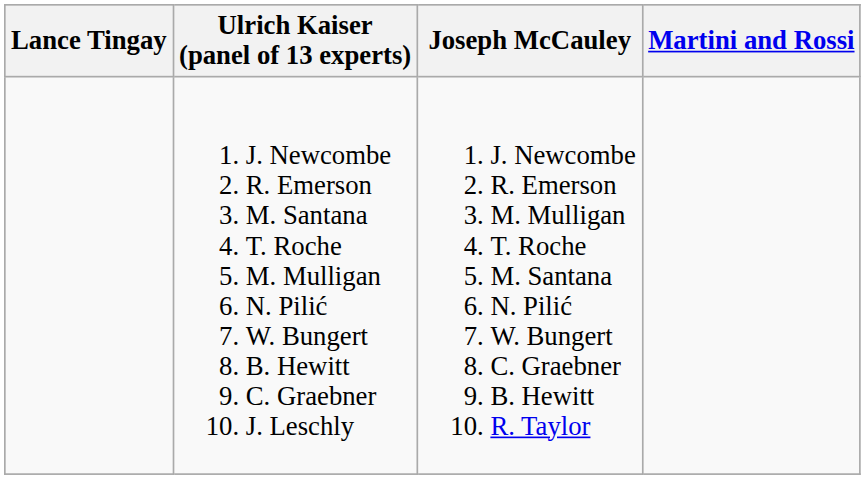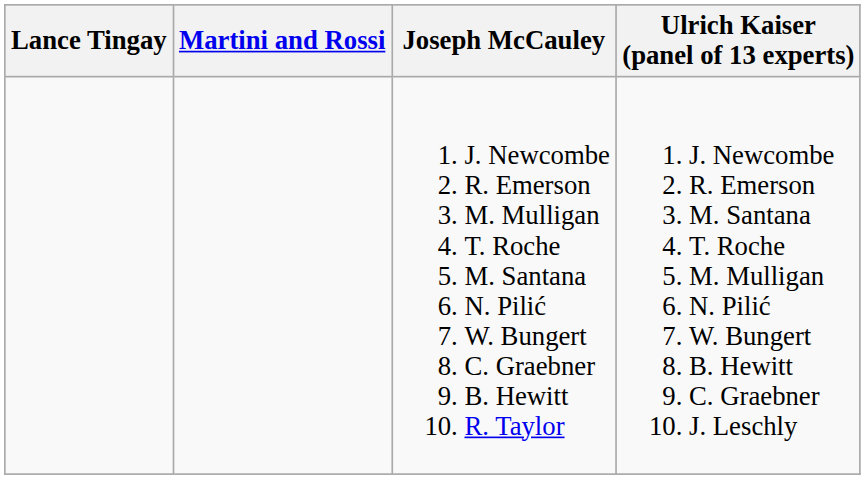columns swapped: (295, 40) <-> (751, 40)
